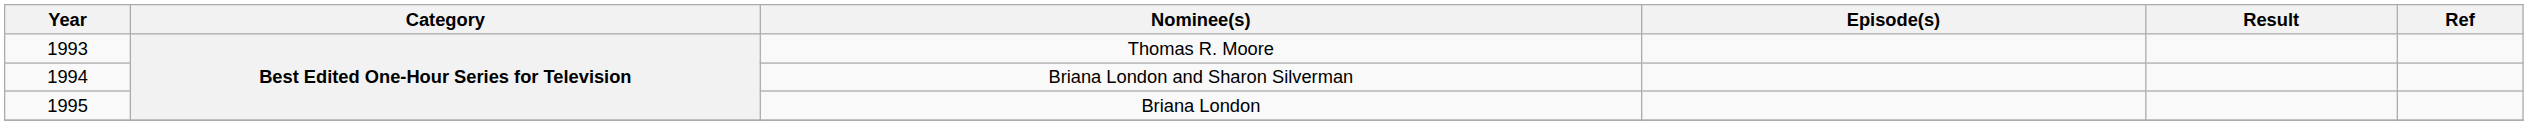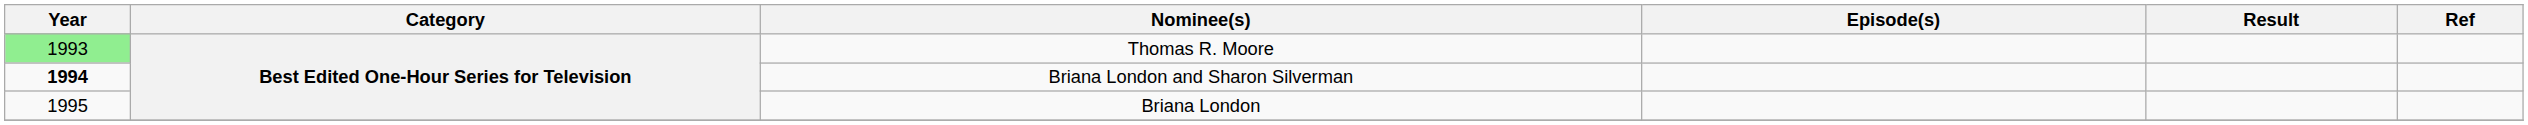(68, 48) no background -> (68, 48) lightgreen background
(68, 77) normal -> (68, 77) bold
